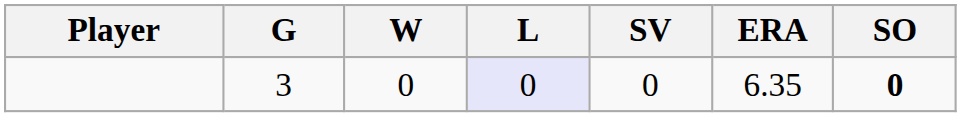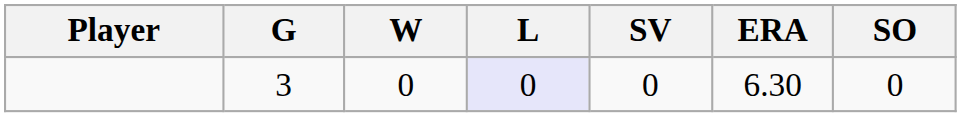(773, 83) 6.35 -> (773, 83) 6.30
(895, 83) bold -> (895, 83) normal
